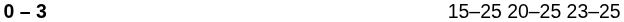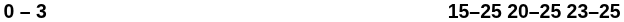(534, 11) normal -> (534, 11) bold
